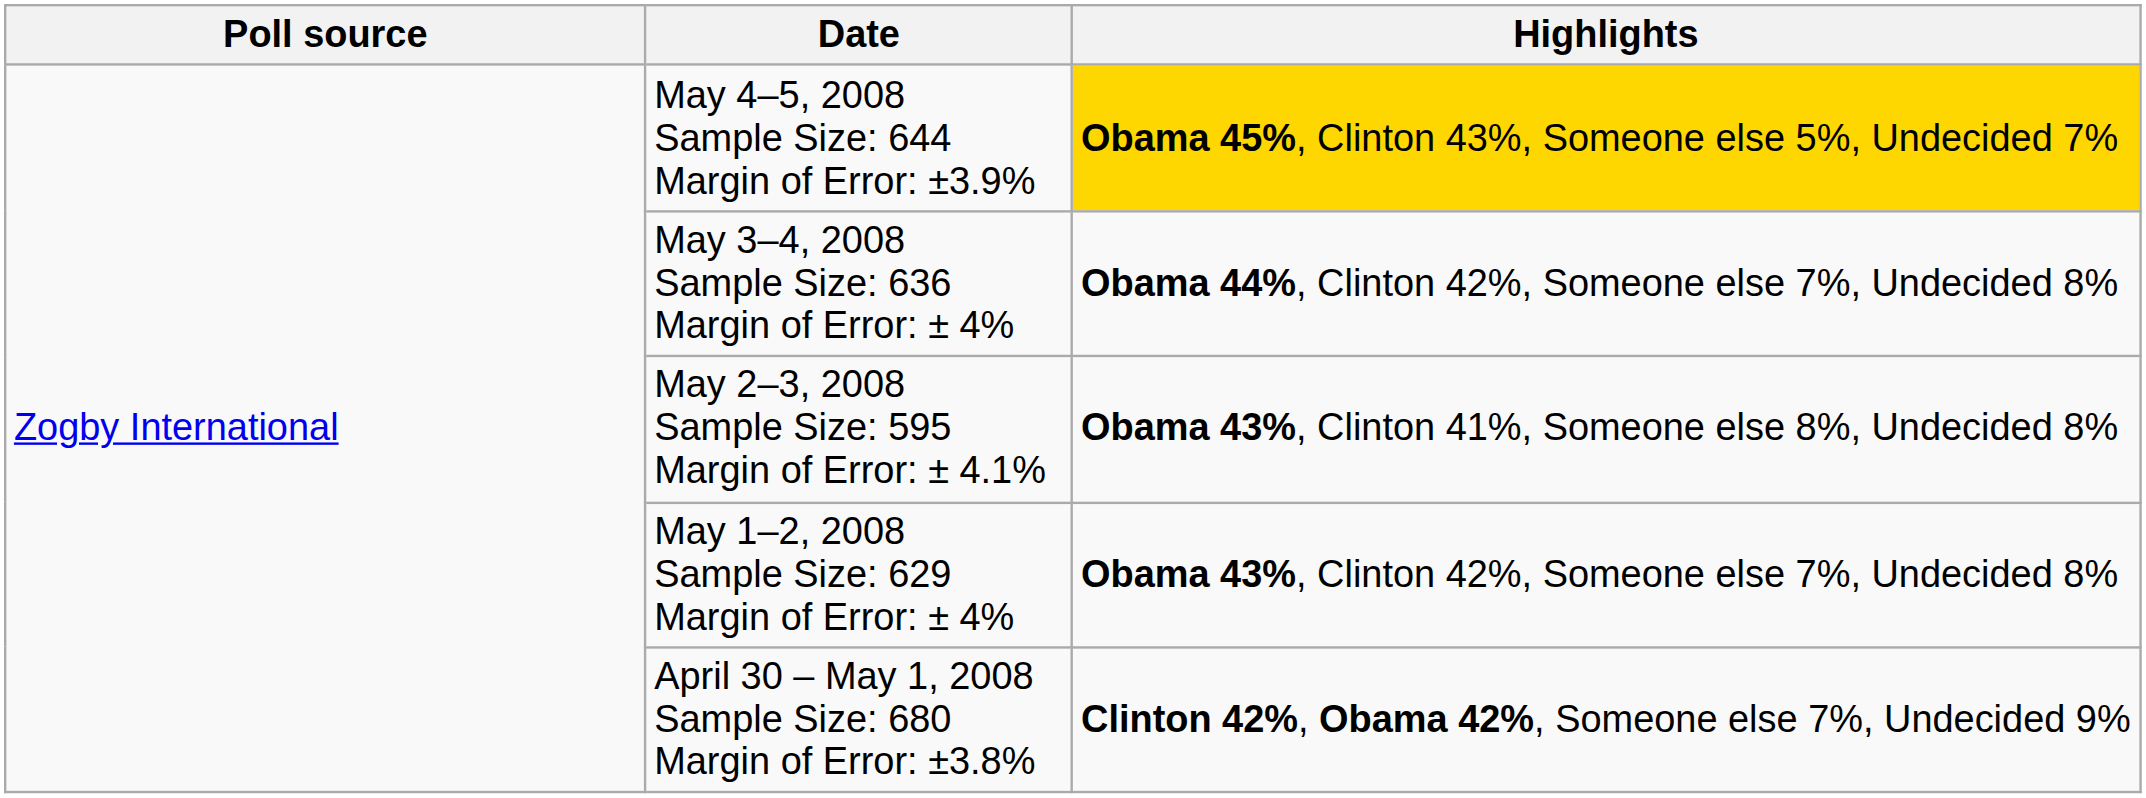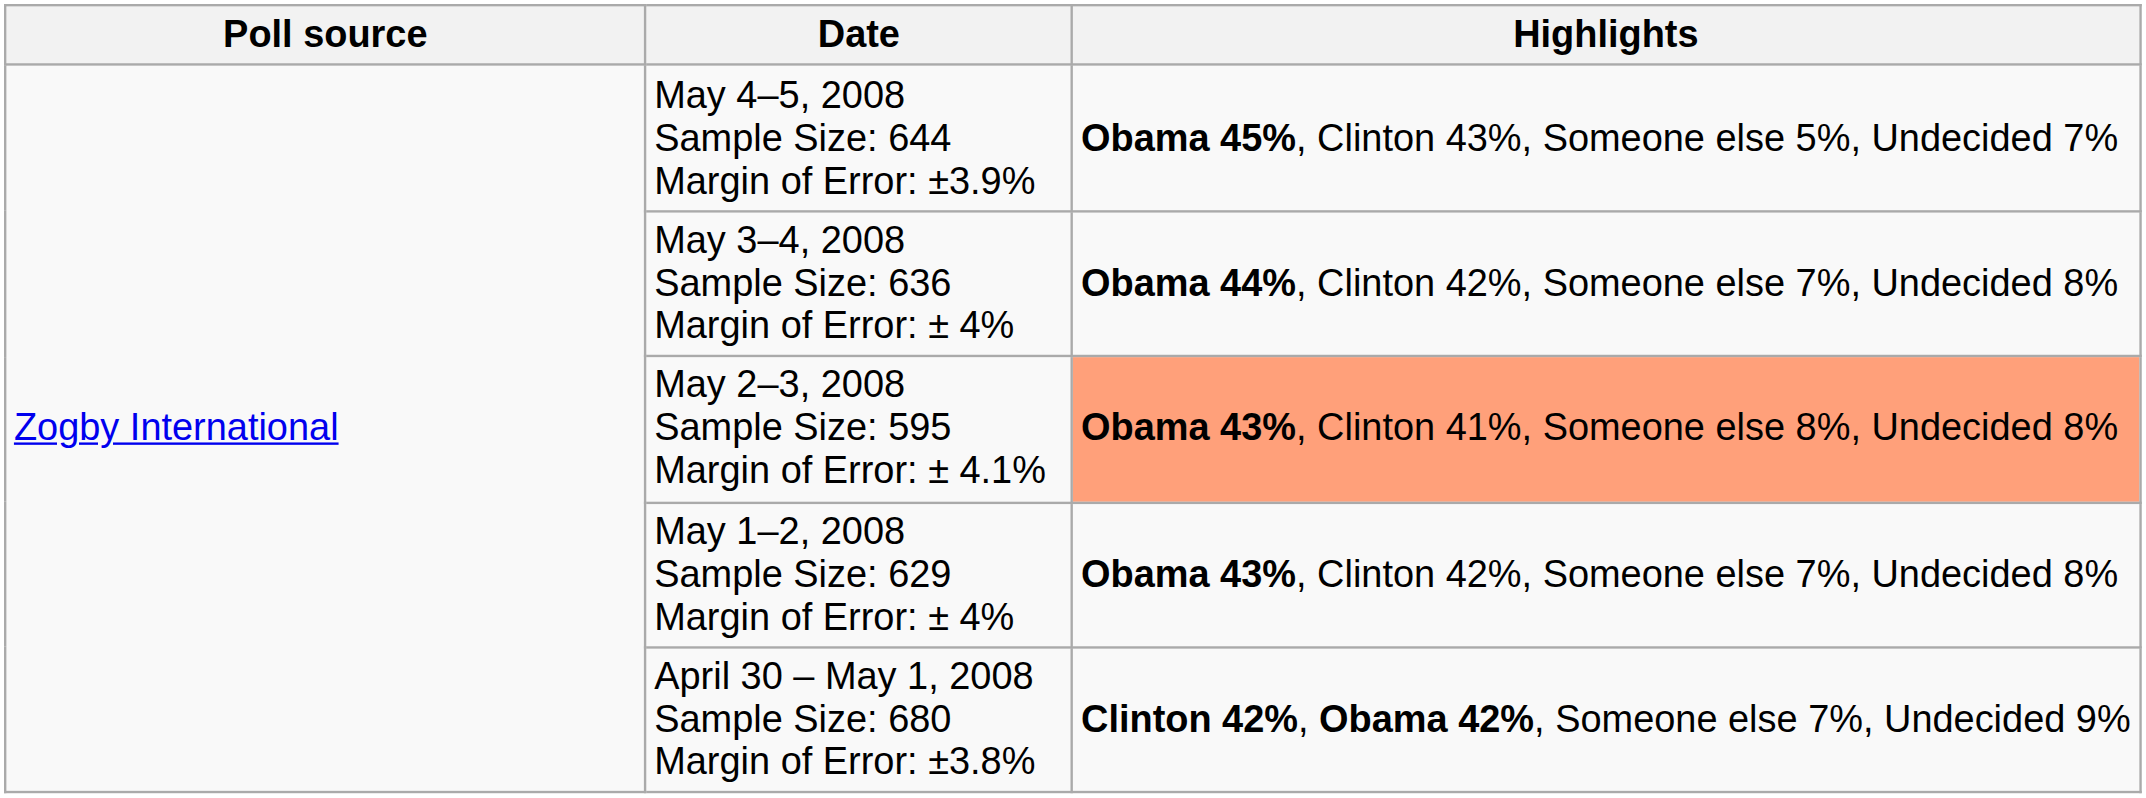(1600, 137) gold background -> (1600, 137) no background
(1600, 428) no background -> (1600, 428) lightsalmon background
